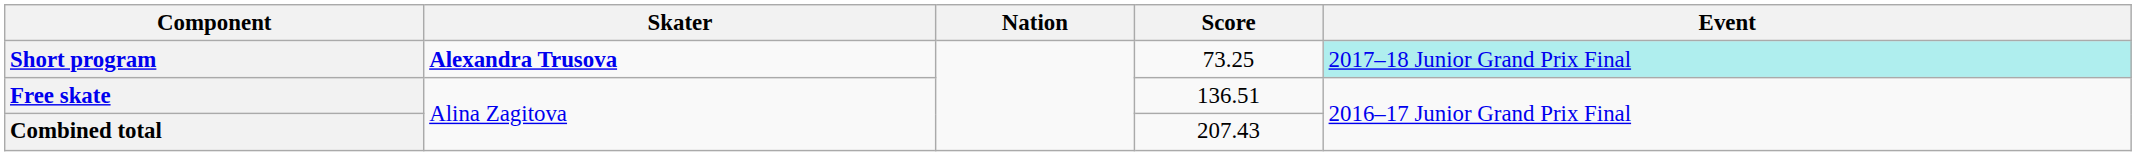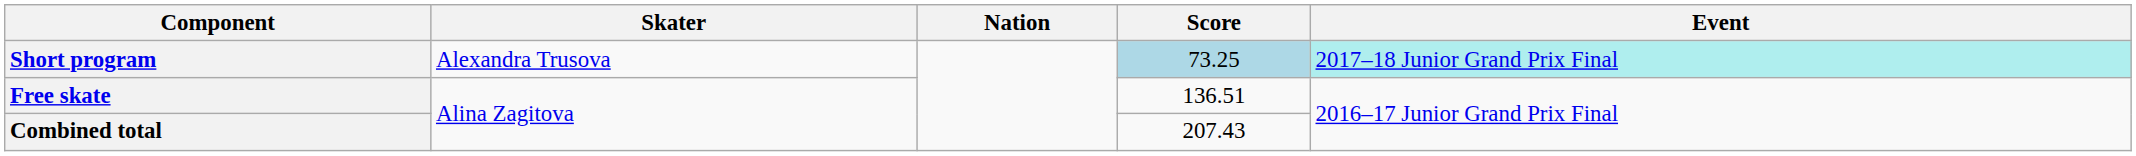(523, 58) bold -> (523, 58) normal
(1229, 58) no background -> (1214, 58) lightblue background
